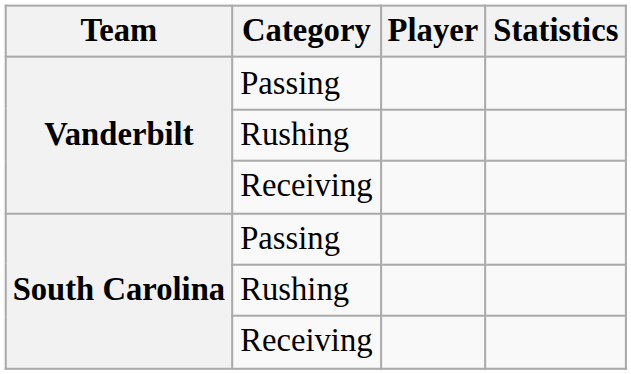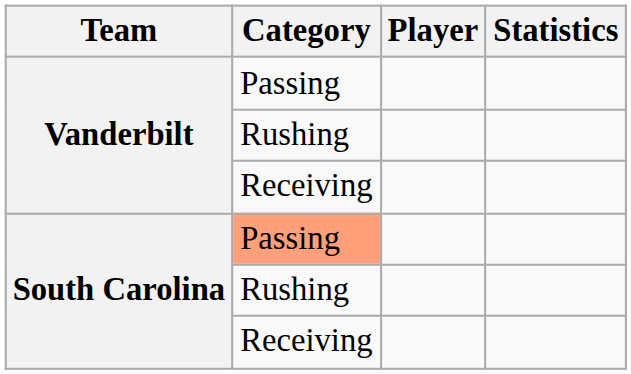(290, 238) no background -> (290, 238) lightsalmon background
